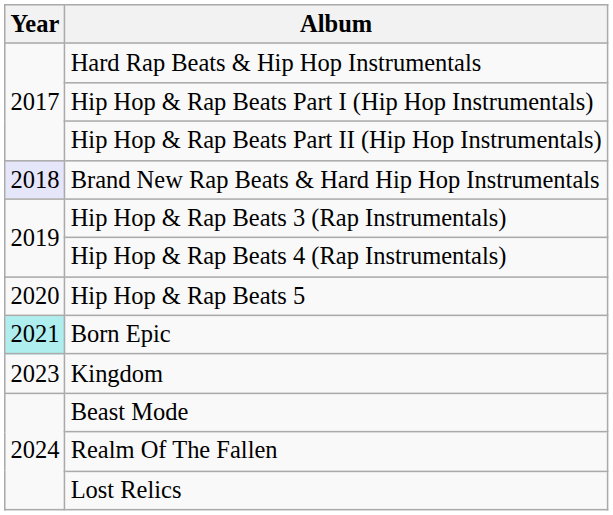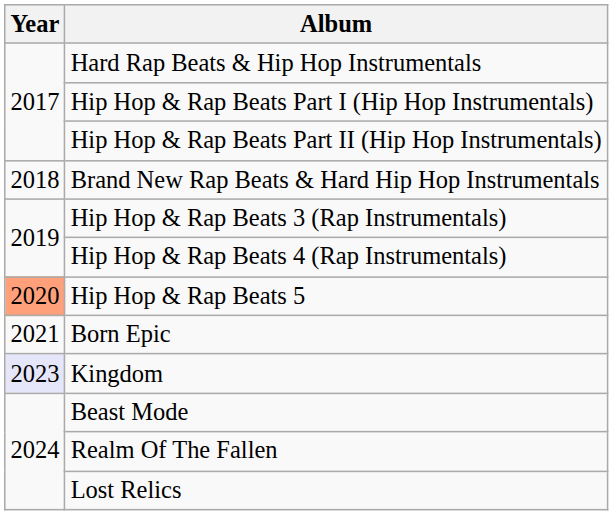(35, 179) lavender background -> (35, 179) no background
(35, 295) no background -> (35, 295) lightsalmon background
(35, 334) paleturquoise background -> (35, 334) no background
(35, 373) no background -> (35, 373) lavender background
